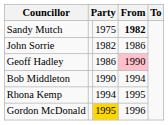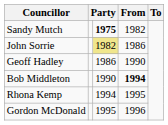(106, 29) normal -> (106, 29) bold
(135, 29) bold -> (135, 29) normal
(106, 45) no background -> (106, 45) khaki background
(135, 62) pink background -> (135, 62) no background
(135, 78) normal -> (135, 78) bold
(106, 111) gold background -> (106, 111) no background
